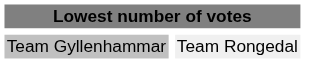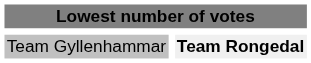(237, 46) normal -> (241, 46) bold
